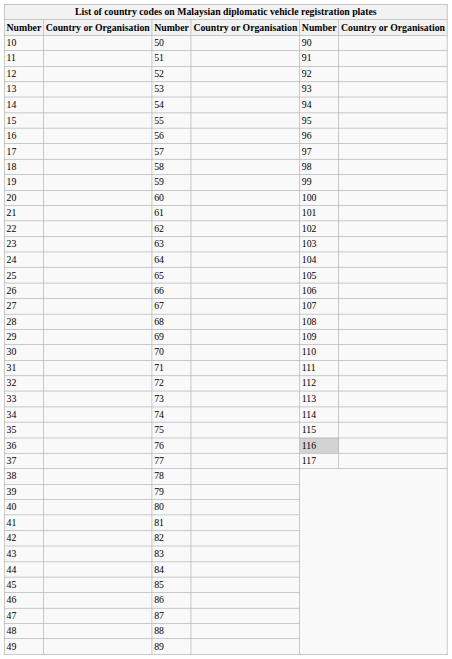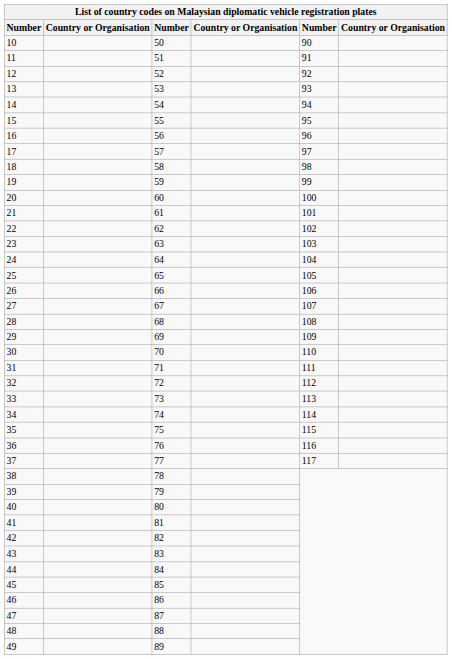(309, 445) lightgrey background -> (309, 445) no background
